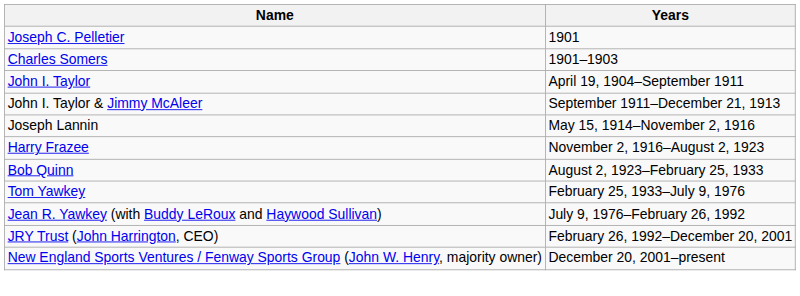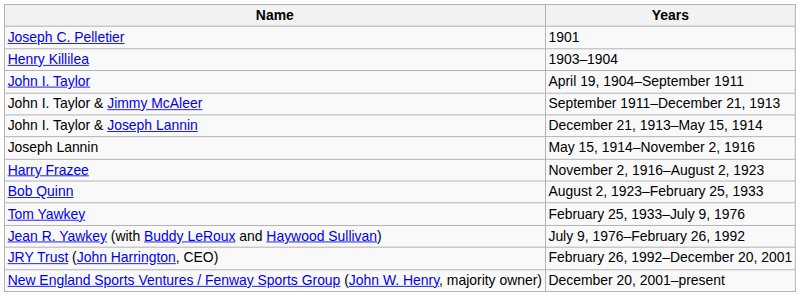- row: (58, 59)
+ row: (48, 59)
+ row: (103, 125)
